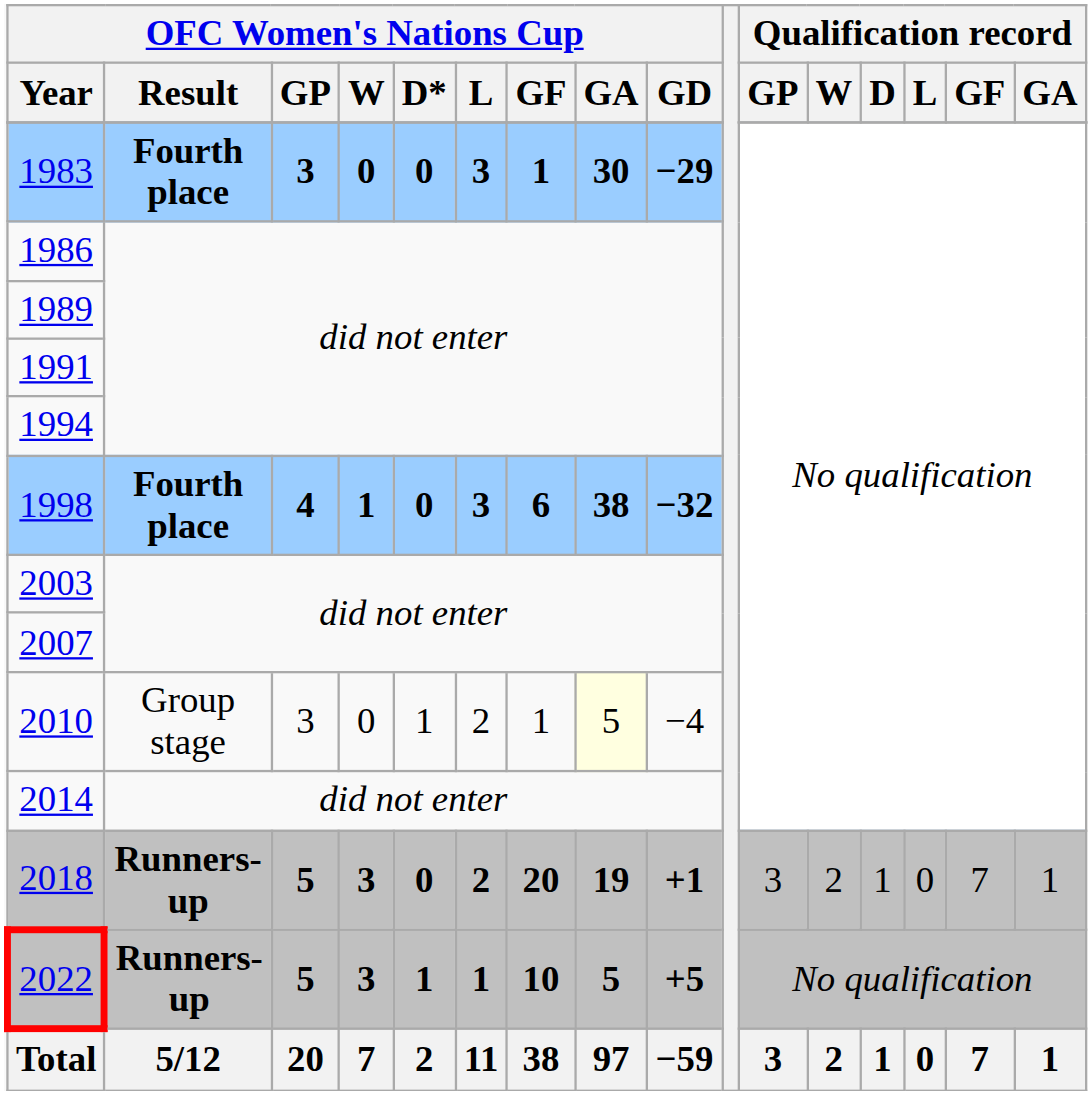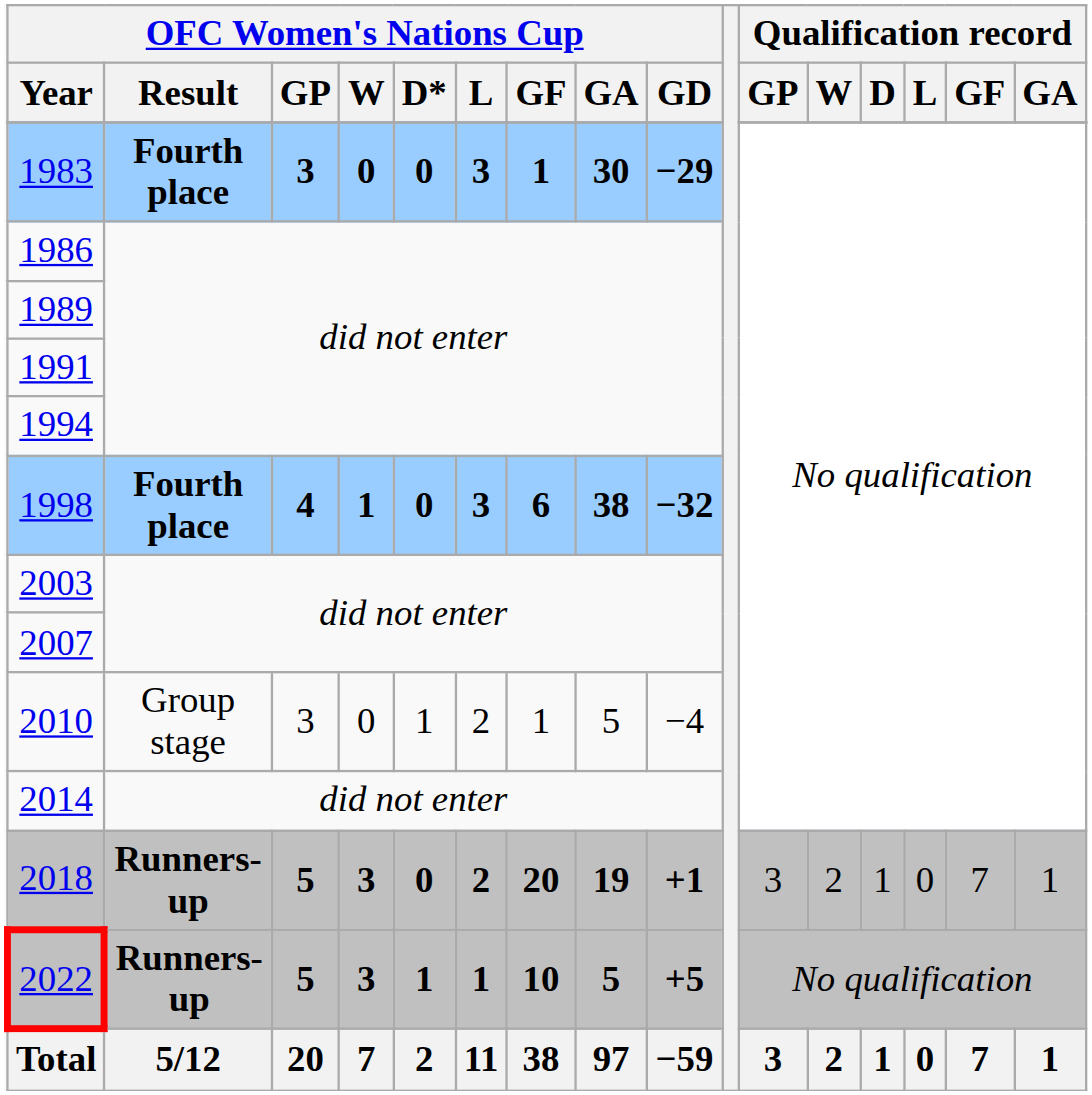(611, 720) lightyellow background -> (611, 720) no background
